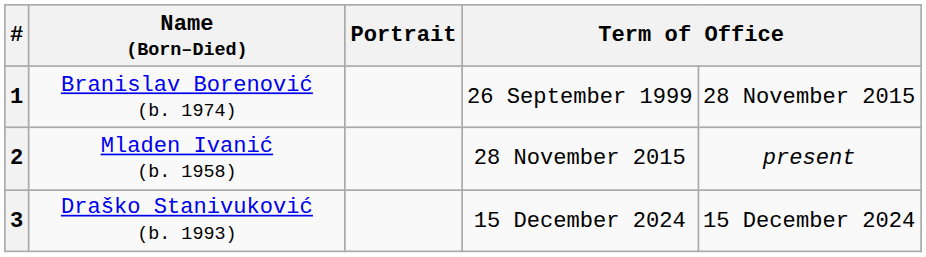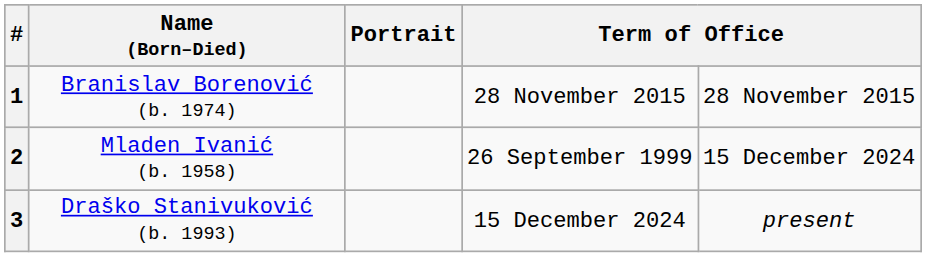(580, 97) 26 September 1999 -> (580, 97) 28 November 2015
(580, 159) 28 November 2015 -> (580, 159) 26 September 1999
(809, 159) present -> (809, 159) 15 December 2024
(809, 220) 15 December 2024 -> (809, 220) present
